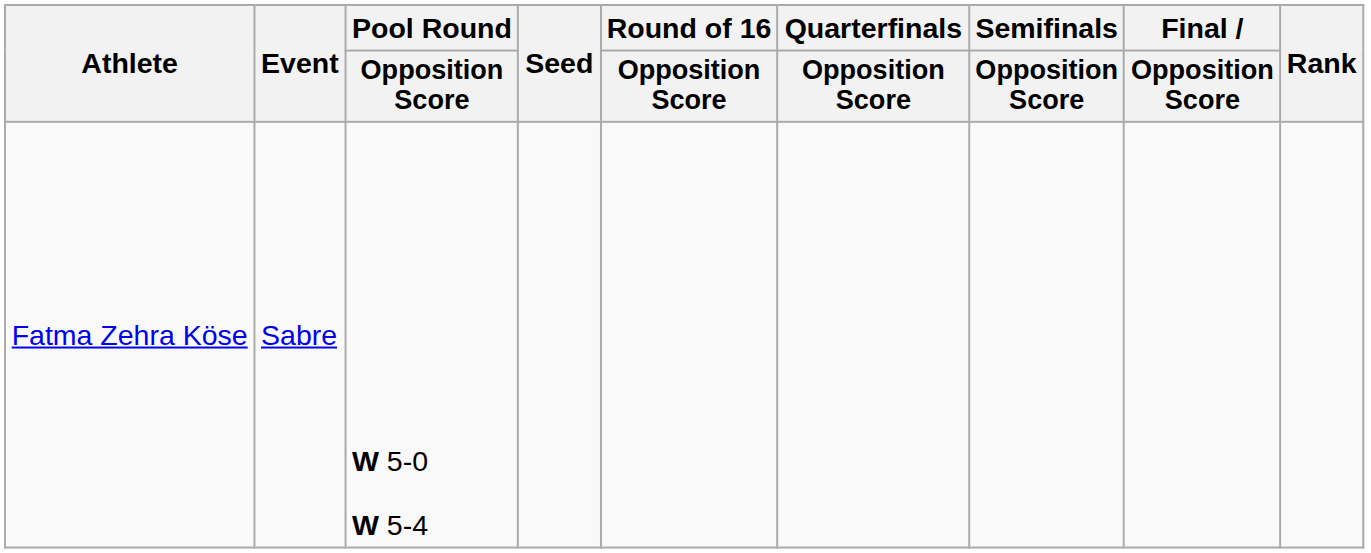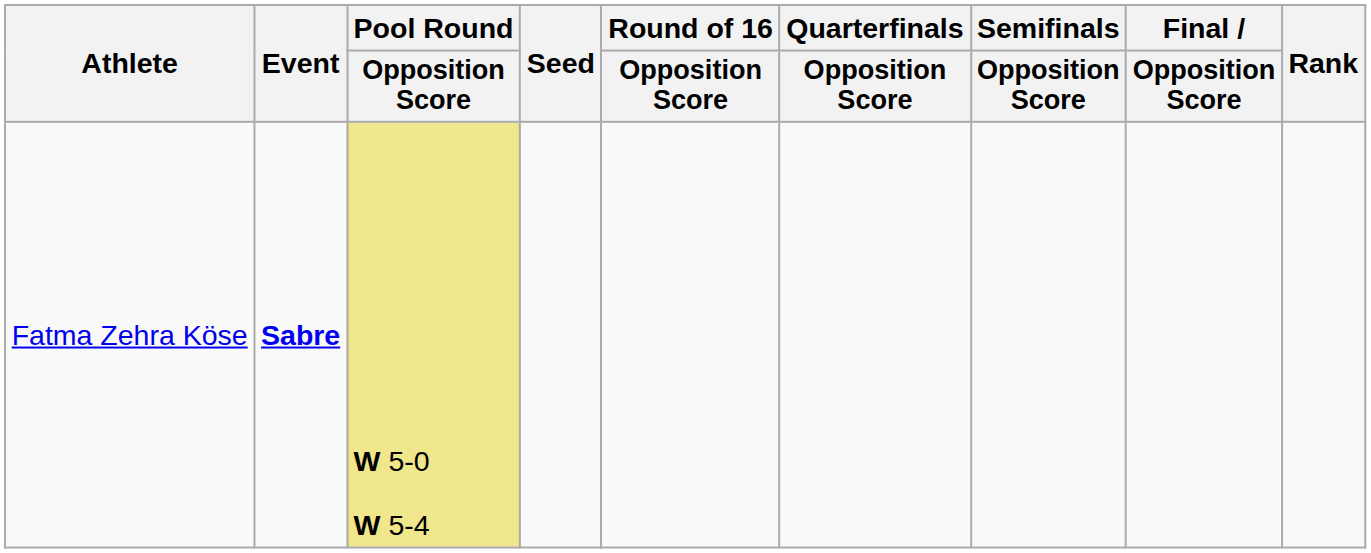(299, 335) normal -> (301, 335) bold
(390, 494) no background -> (392, 494) khaki background
